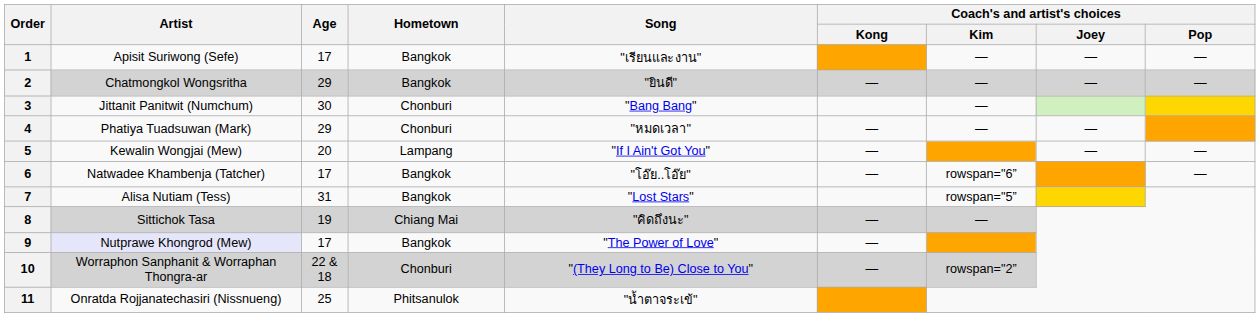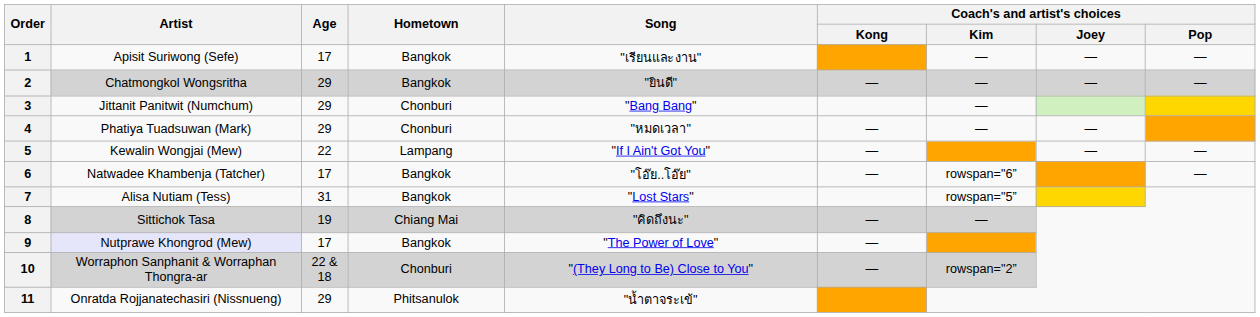(325, 105) 30 -> (325, 105) 29
(325, 151) 20 -> (325, 151) 22
(325, 299) 25 -> (325, 299) 29
